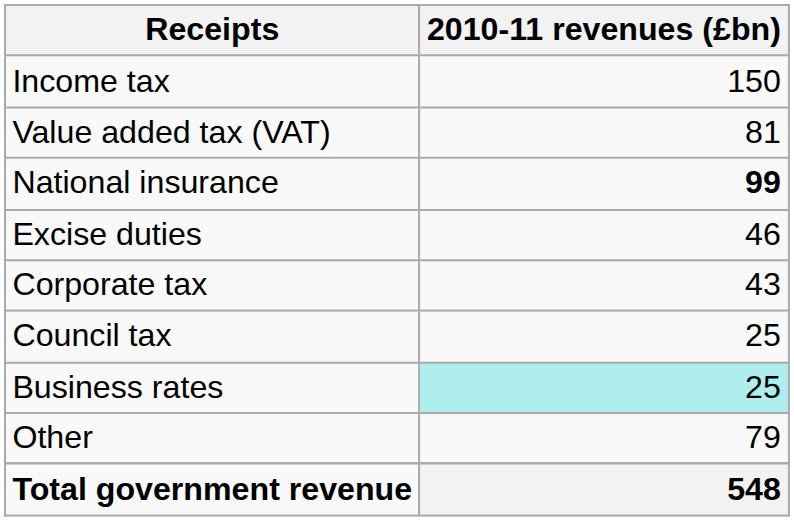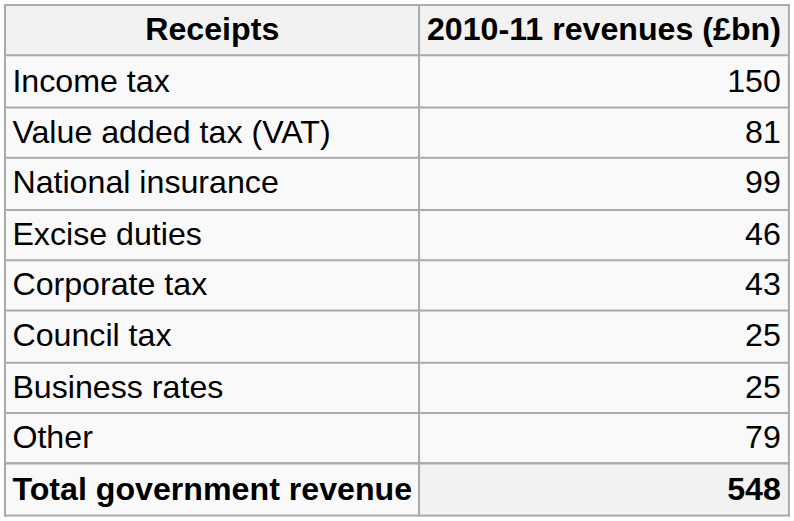(763, 183) bold -> (763, 183) normal
(763, 387) paleturquoise background -> (763, 387) no background
